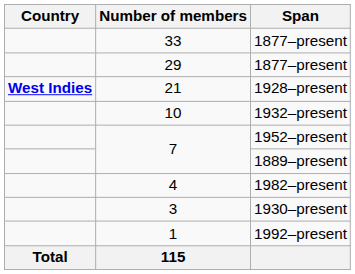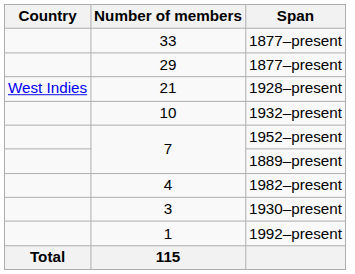(50, 88) bold -> (48, 88) normal
